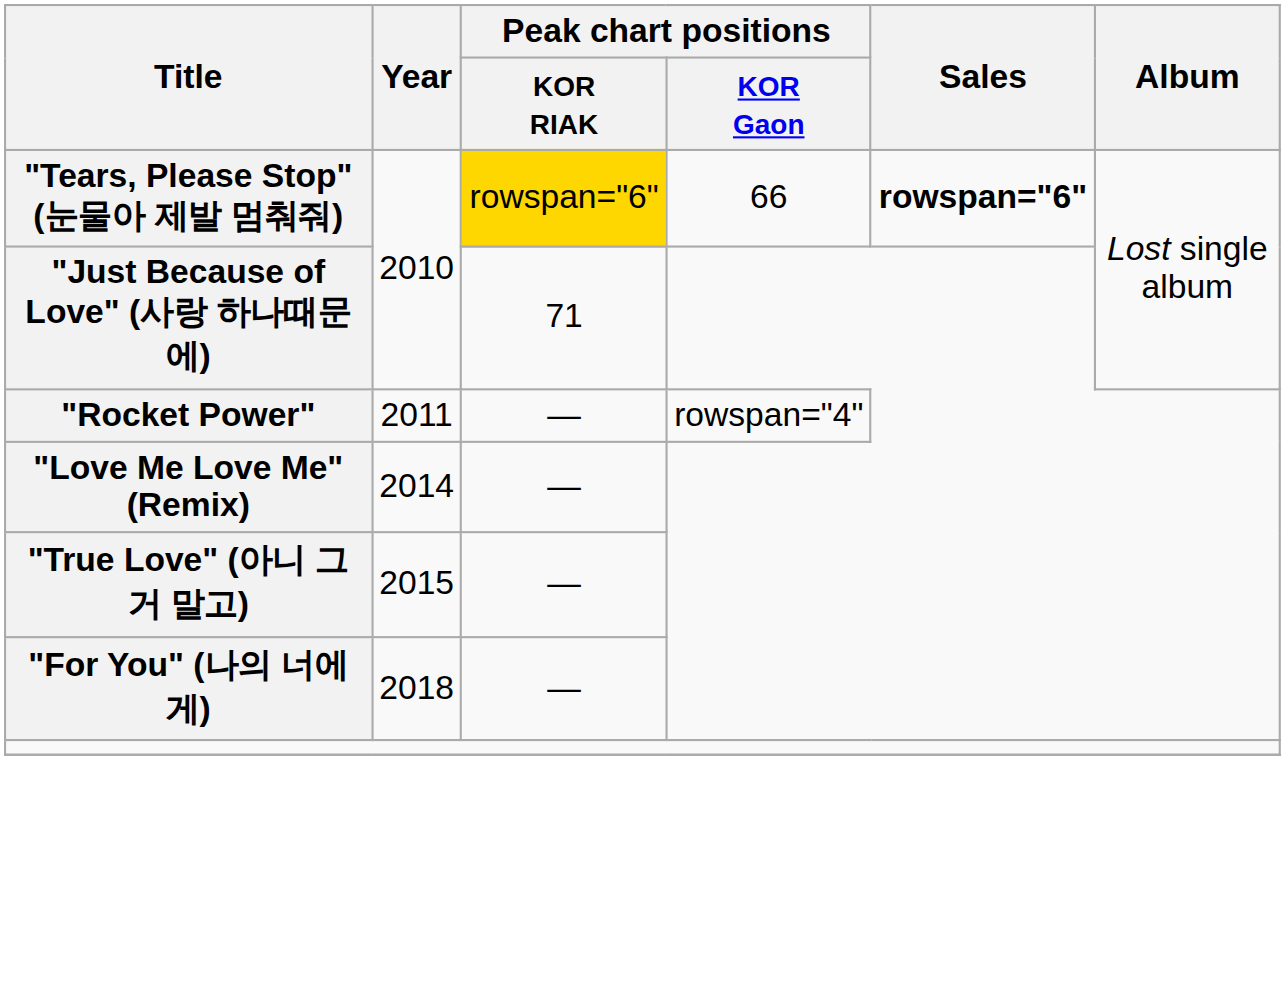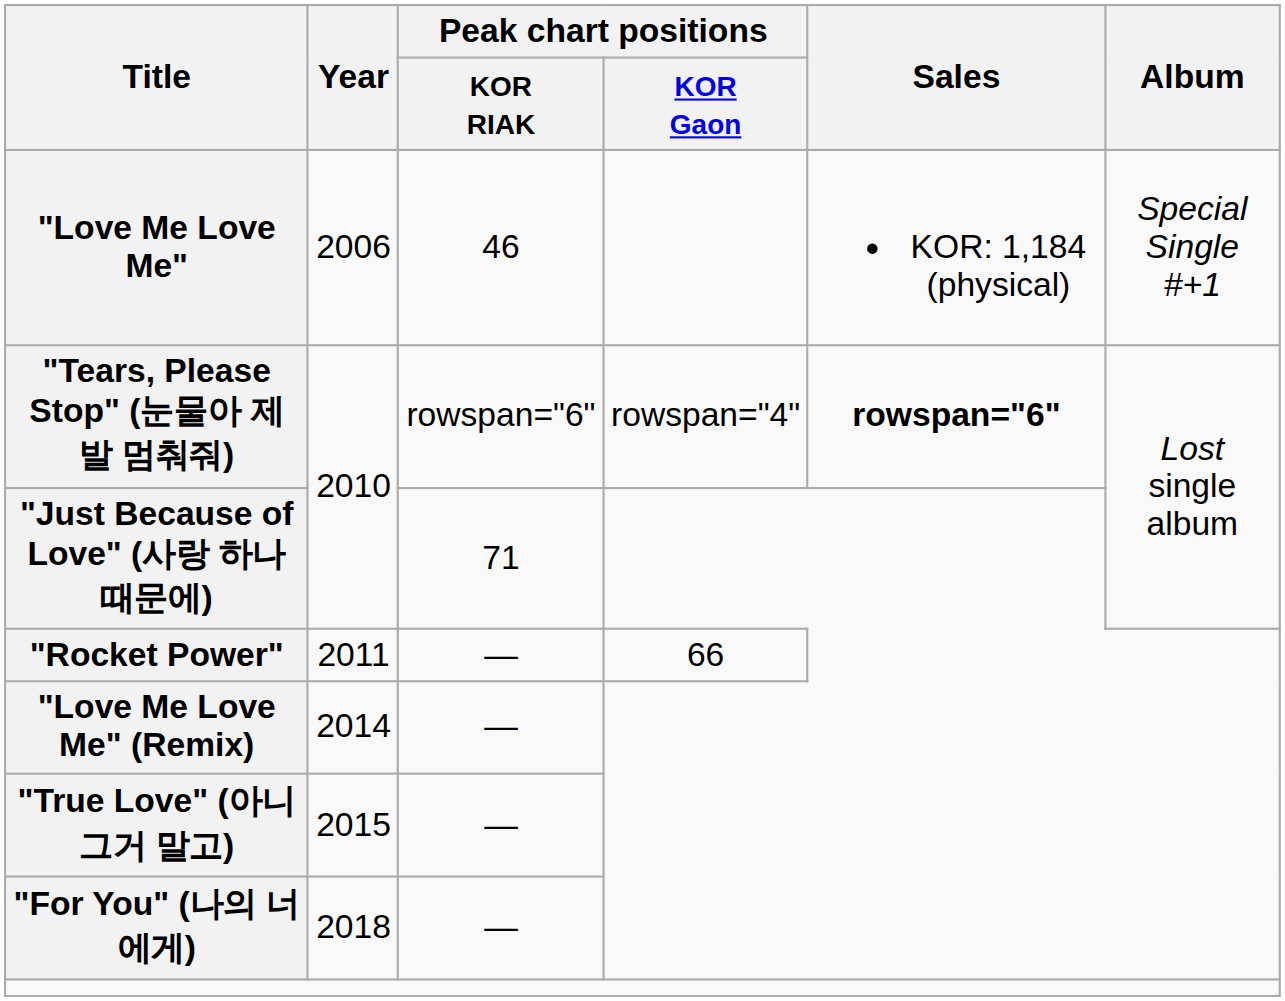+ row: (157, 246)
(564, 197) gold background -> (501, 415) no background
(769, 197) 66 -> (706, 415) rowspan="4"
(769, 414) rowspan="4" -> (706, 654) 66
